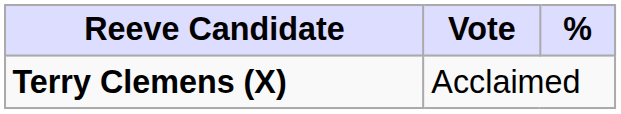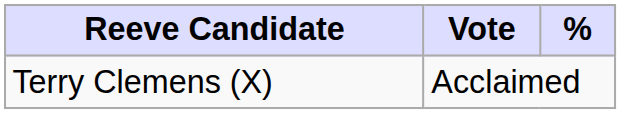(150, 81) bold -> (143, 81) normal
